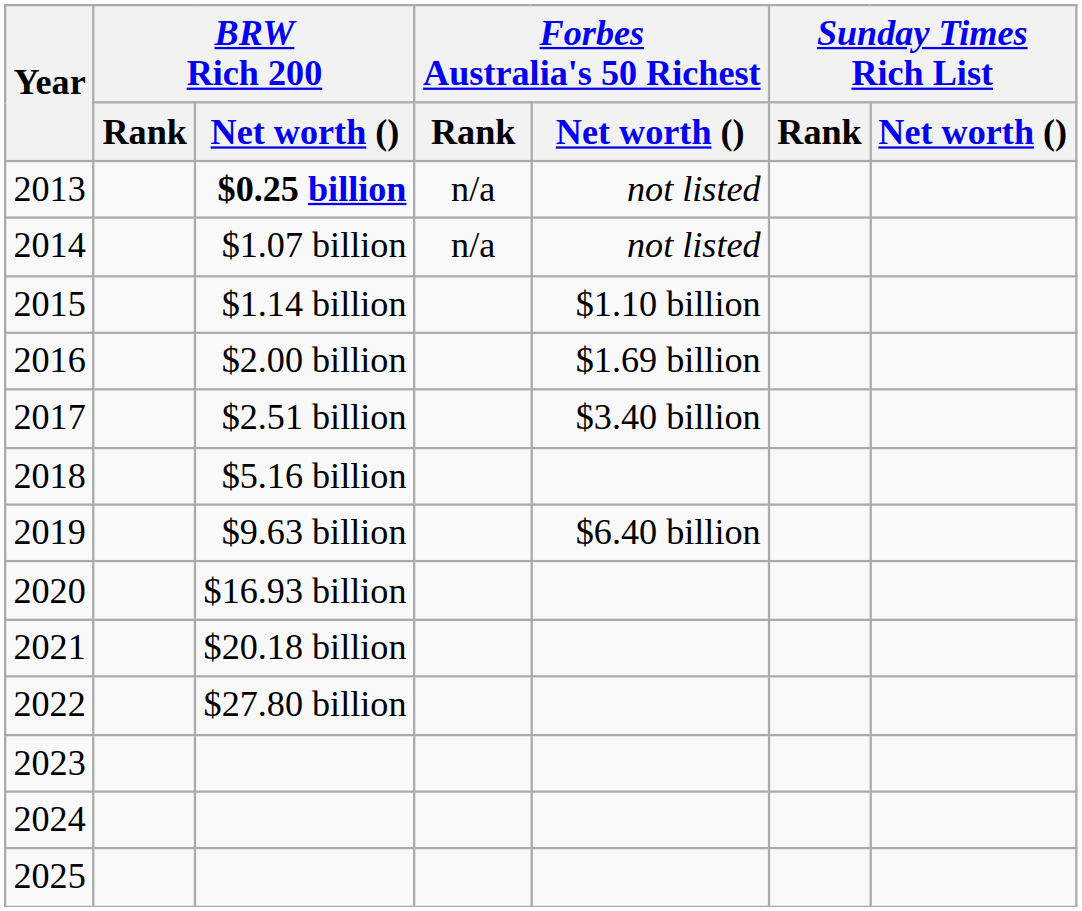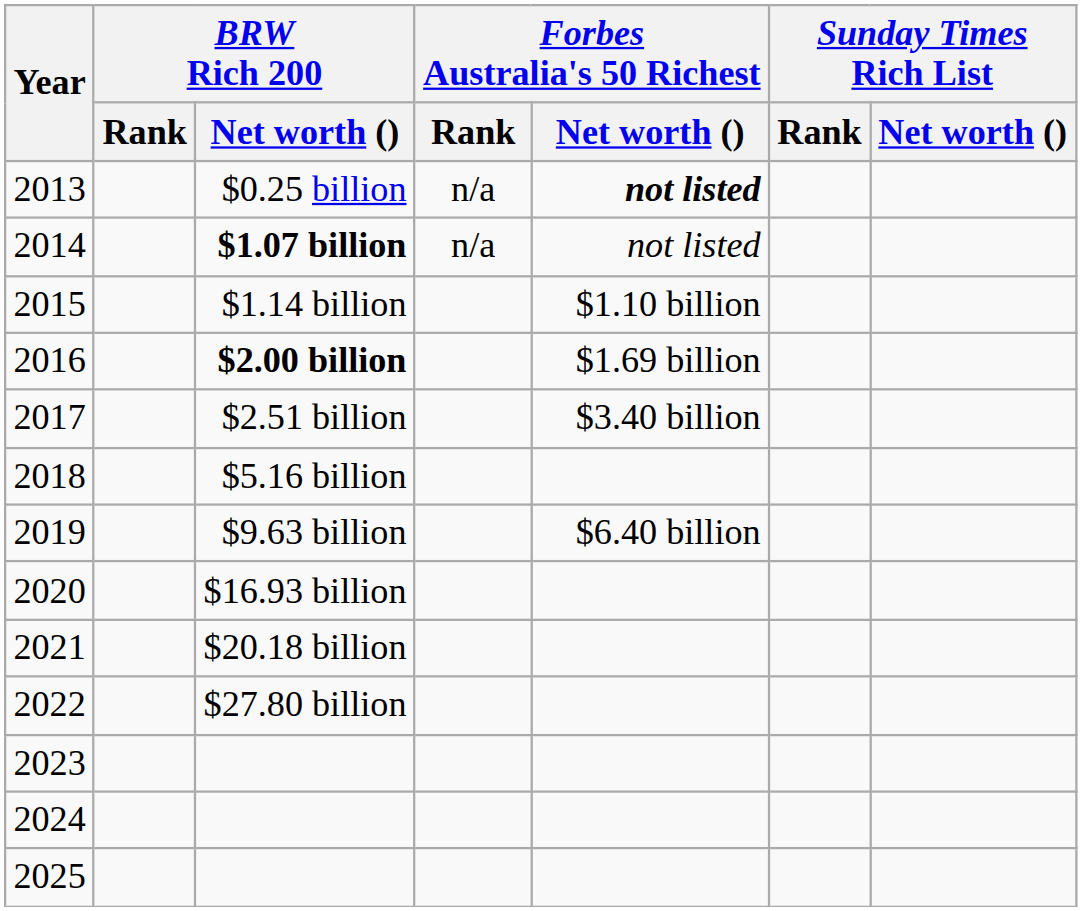(312, 188) bold -> (314, 188) normal
(694, 188) normal -> (693, 188) bold
(314, 245) normal -> (312, 245) bold
(314, 360) normal -> (312, 360) bold
